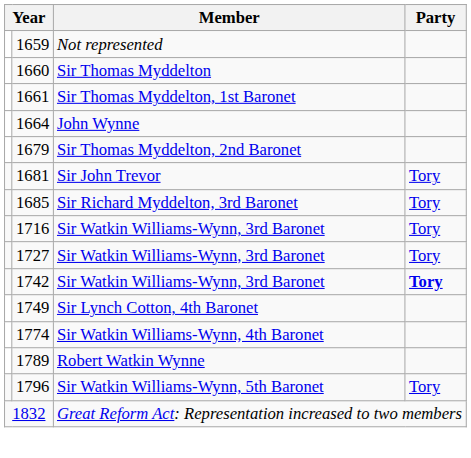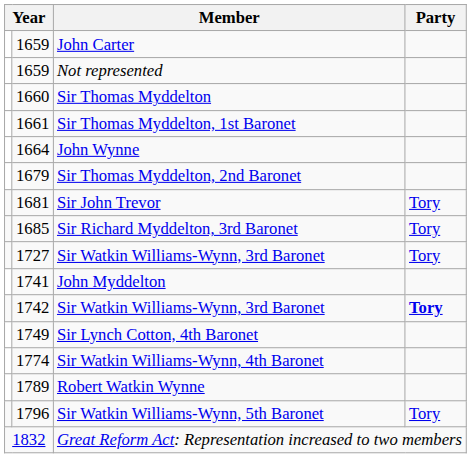+ row: (33, 44)
- row: (33, 228)
+ row: (33, 281)
